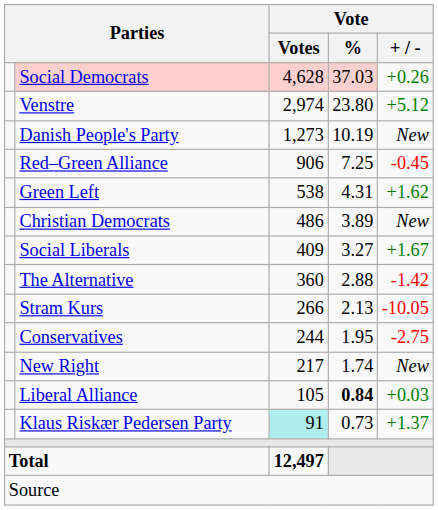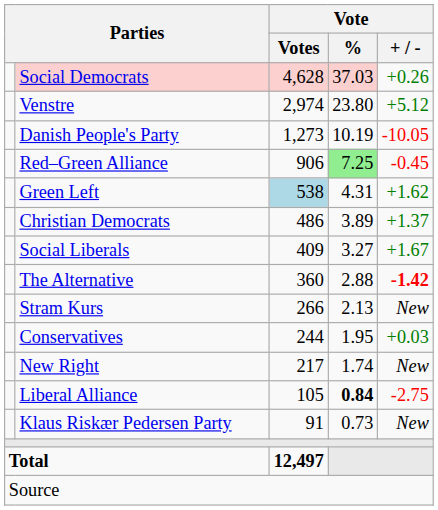(413, 134) New -> (405, 134) -10.05
(357, 163) no background -> (357, 163) lightgreen background
(310, 192) no background -> (310, 192) lightblue background
(413, 221) New -> (408, 221) +1.37
(410, 279) normal -> (410, 279) bold
(405, 308) -10.05 -> (413, 308) New
(410, 337) -2.75 -> (408, 337) +0.03
(408, 395) +0.03 -> (410, 395) -2.75
(315, 423) paleturquoise background -> (315, 423) no background
(408, 423) +1.37 -> (413, 423) New
